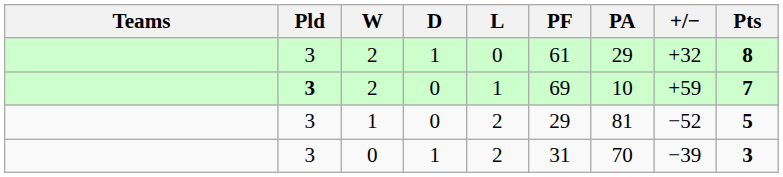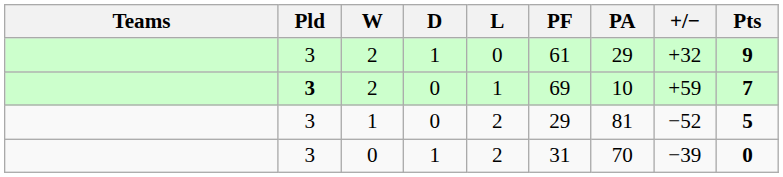(747, 54) 8 -> (747, 54) 9
(747, 155) 3 -> (747, 155) 0
